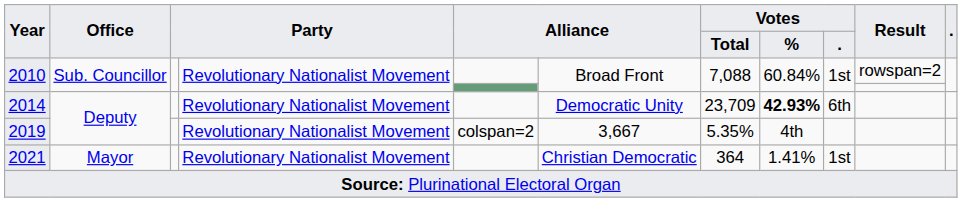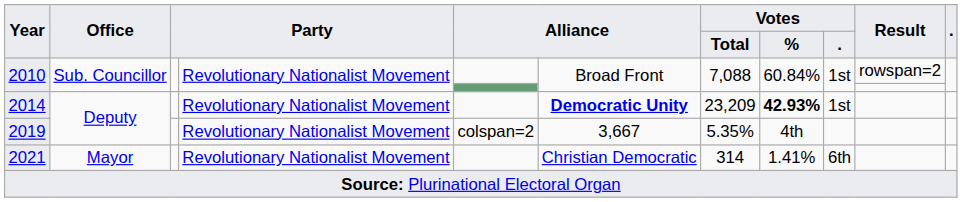(619, 105) normal -> (619, 105) bold
(730, 105) 23,709 -> (730, 105) 23,209
(839, 105) 6th -> (839, 105) 1st
(730, 158) 364 -> (730, 158) 314
(839, 158) 1st -> (839, 158) 6th
